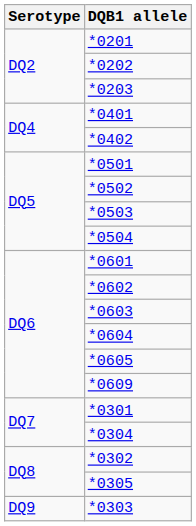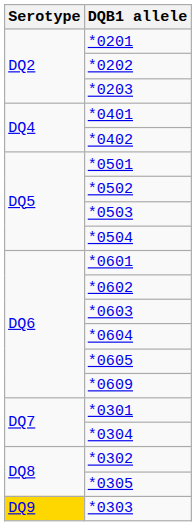(22, 508) no background -> (22, 508) gold background
